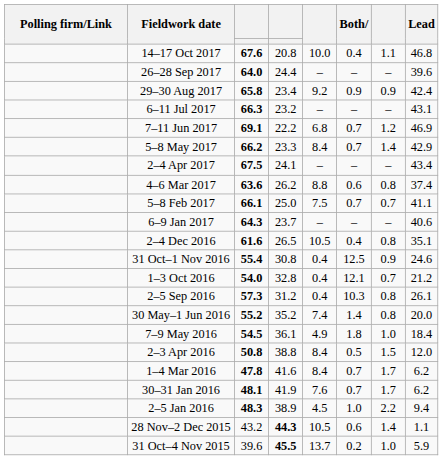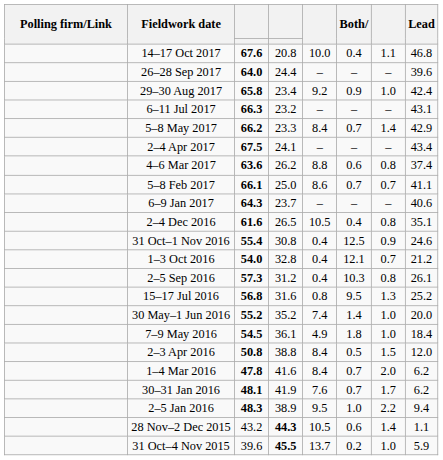(388, 91) 0.9 -> (388, 91) 1.0
- row: (181, 128)
(320, 203) 7.5 -> (320, 184) 8.6
+ row: (181, 296)
(388, 315) 0.8 -> (388, 315) 1.0
(388, 371) 1.7 -> (388, 371) 2.0
(320, 408) 4.5 -> (320, 408) 9.5
